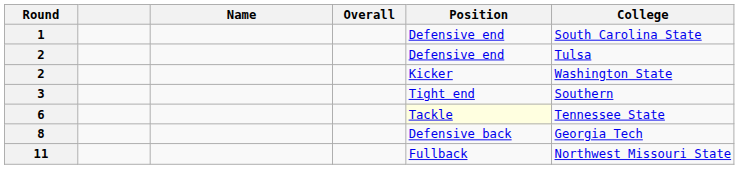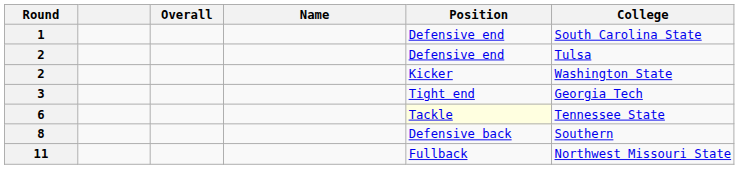columns swapped: (369, 14) <-> (242, 14)
(584, 94) Southern -> (599, 94) Georgia Tech
(599, 134) Georgia Tech -> (584, 134) Southern
